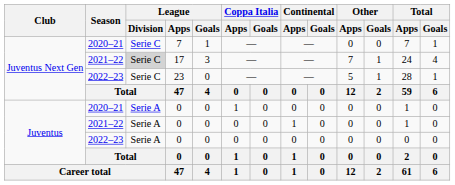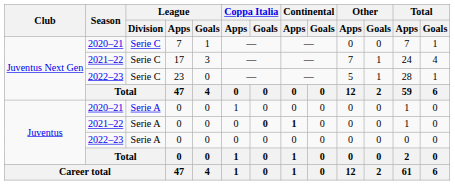(146, 60) lightgrey background -> (146, 60) no background
(265, 124) normal -> (265, 124) bold
(294, 124) normal -> (294, 124) bold
